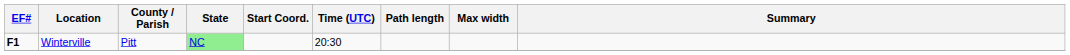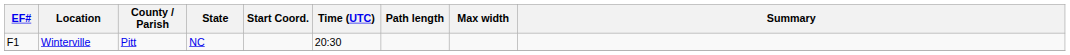(13, 42) bold -> (13, 42) normal
(197, 42) lightgreen background -> (197, 42) no background
